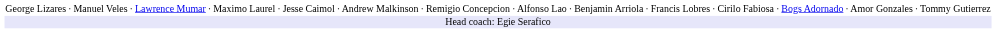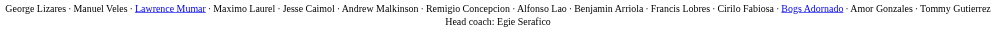(498, 22) lavender background -> (498, 22) no background
